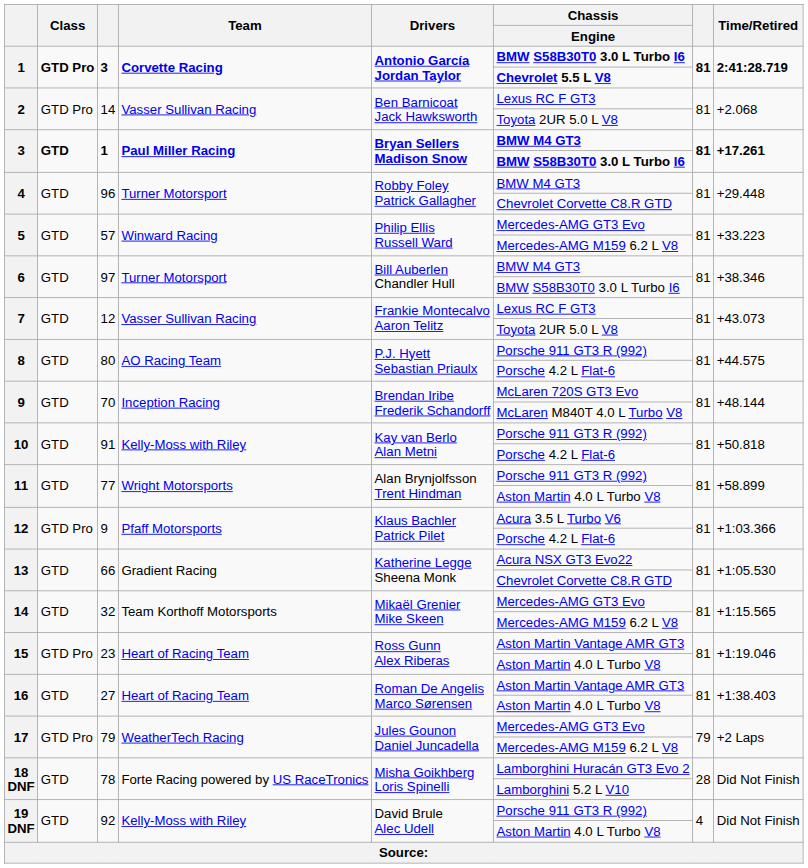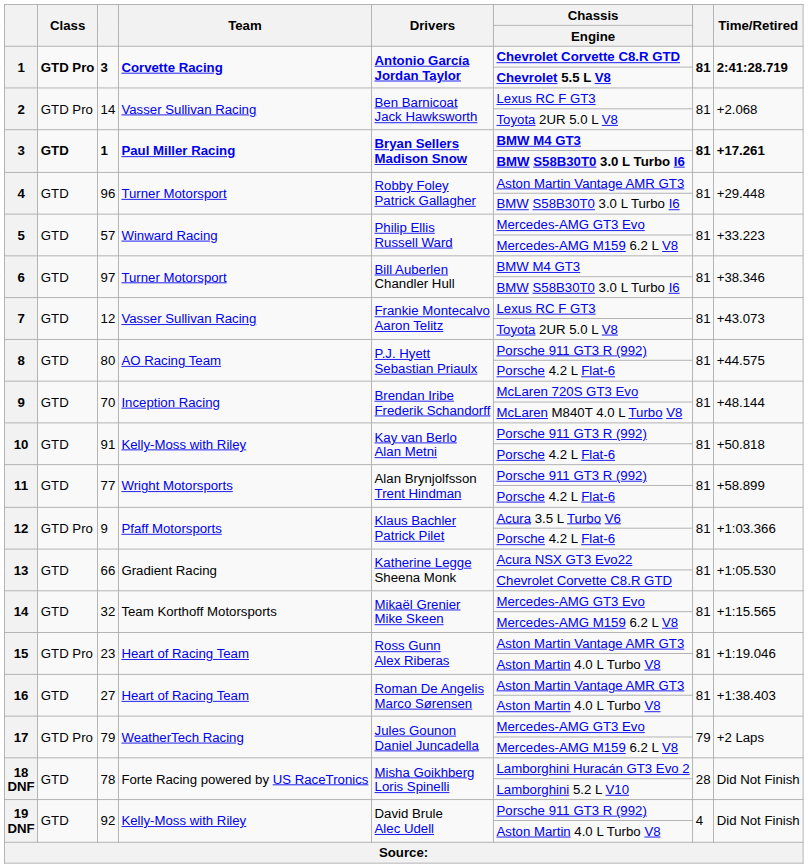(591, 57) BMW S58B30T0 3.0 L Turbo I6 -> (588, 57) Chevrolet Corvette C8.R GTD
(538, 183) BMW M4 GT3 -> (590, 183) Aston Martin Vantage AMR GT3
(584, 203) Chevrolet Corvette C8.R GTD -> (588, 203) BMW S58B30T0 3.0 L Turbo I6
(579, 497) Aston Martin 4.0 L Turbo V8 -> (556, 497) Porsche 4.2 L Flat-6
